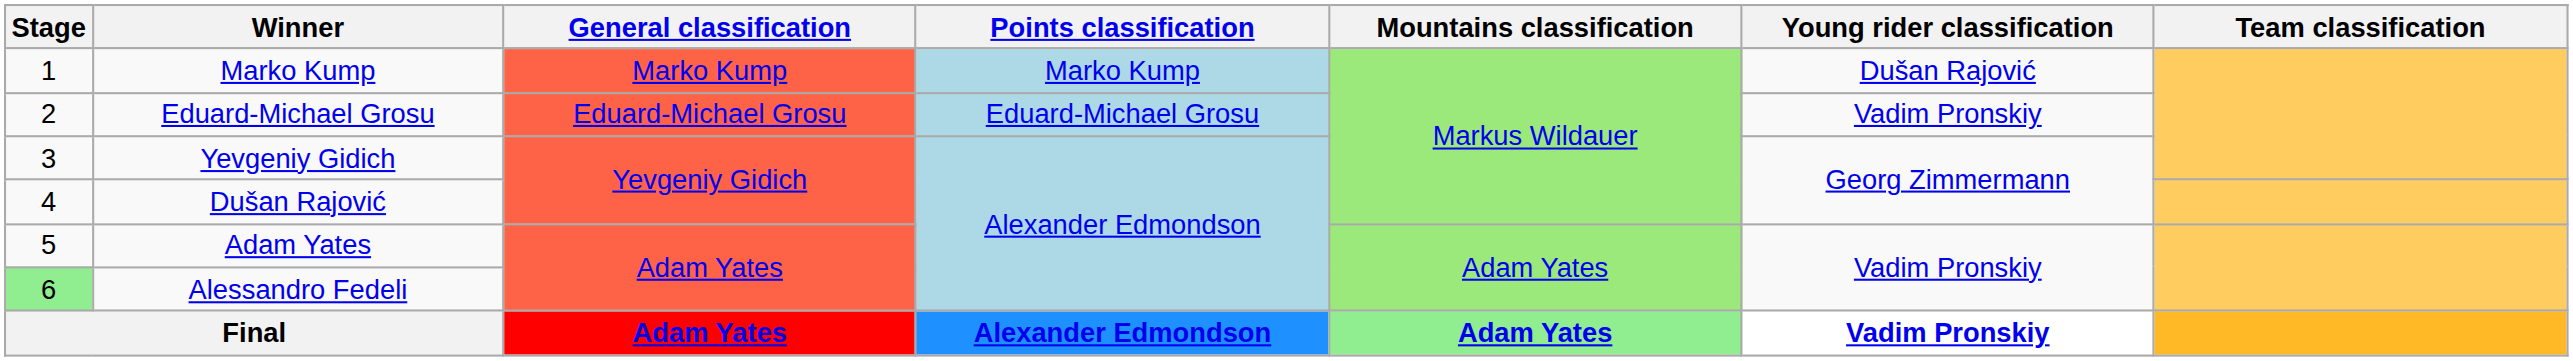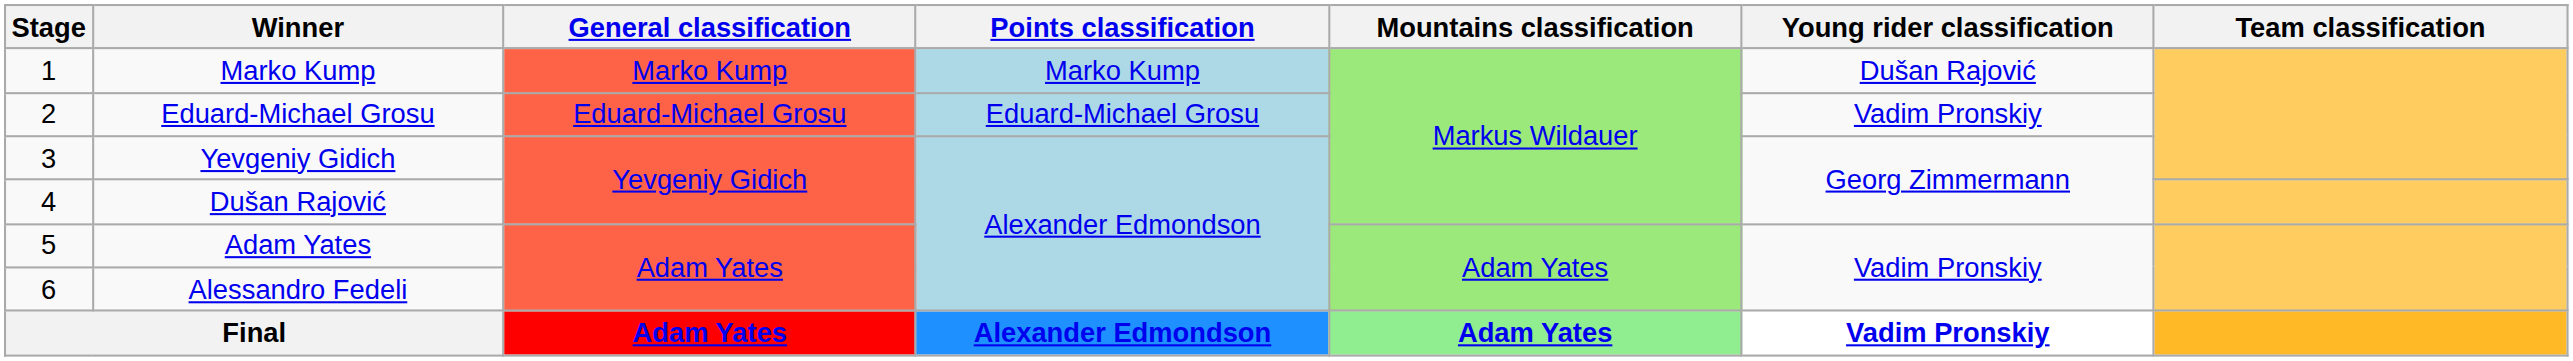(49, 289) lightgreen background -> (49, 289) no background
